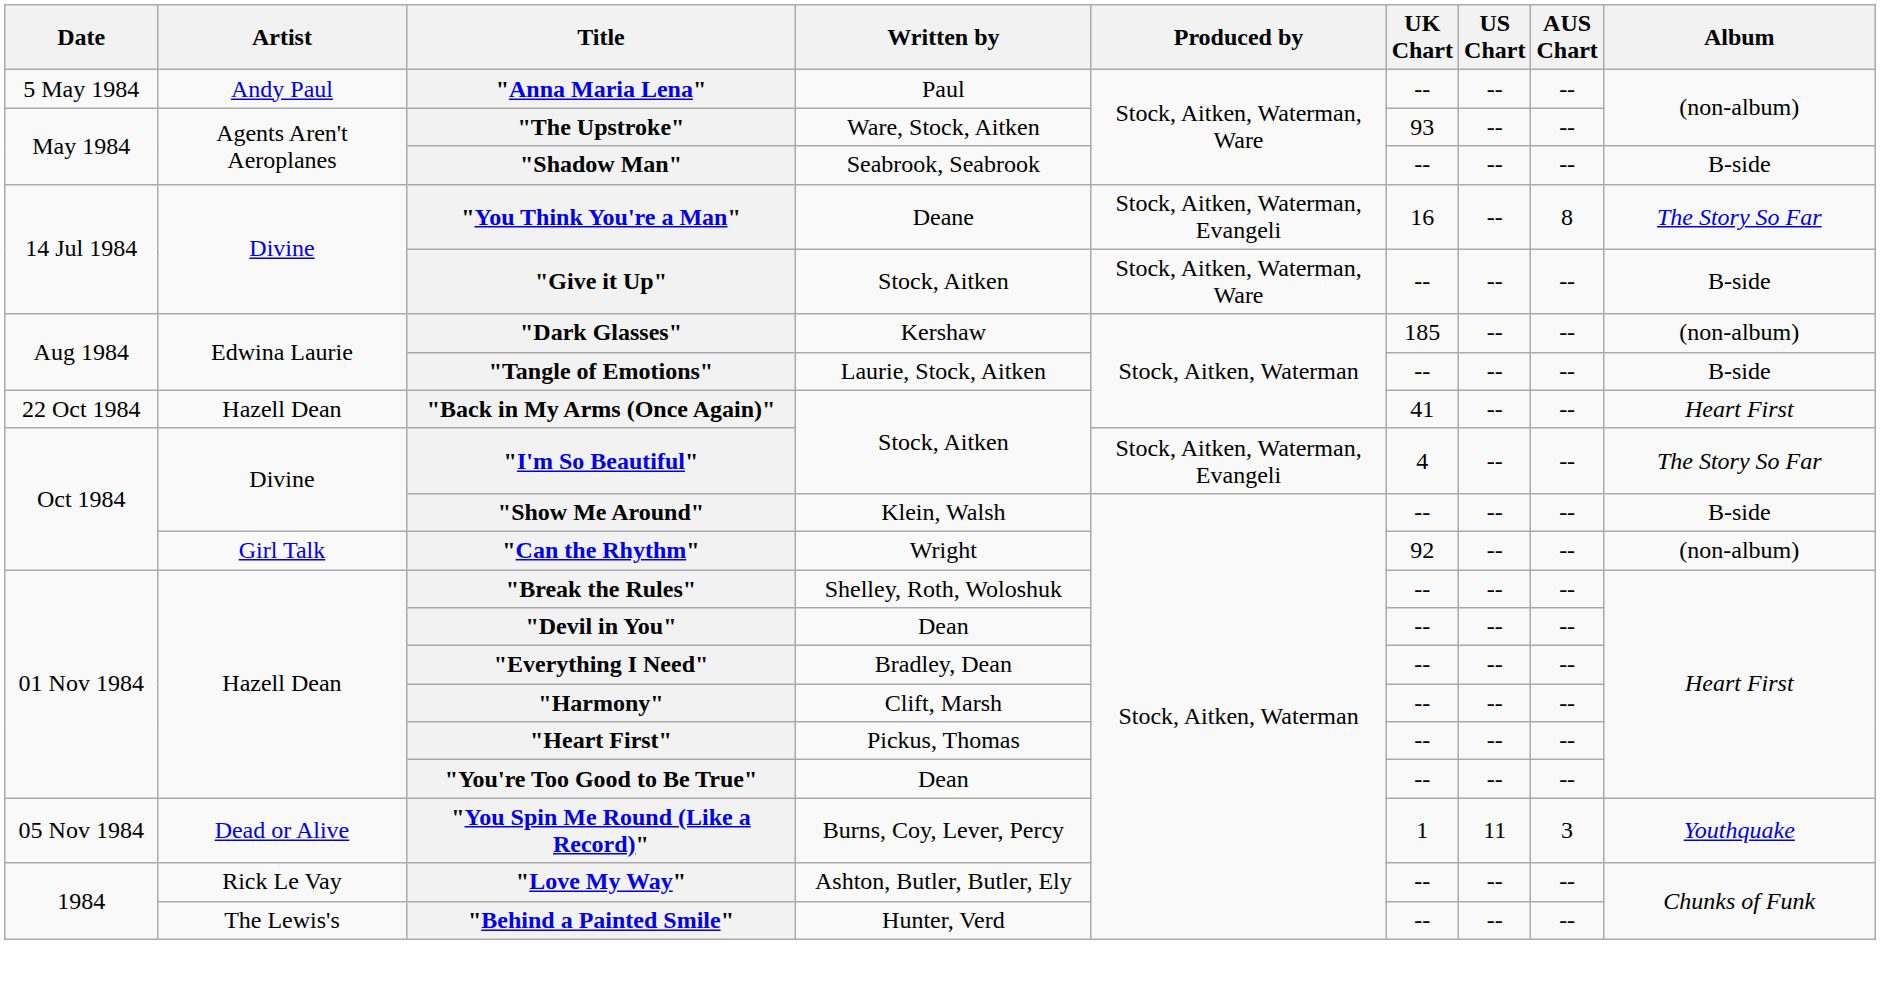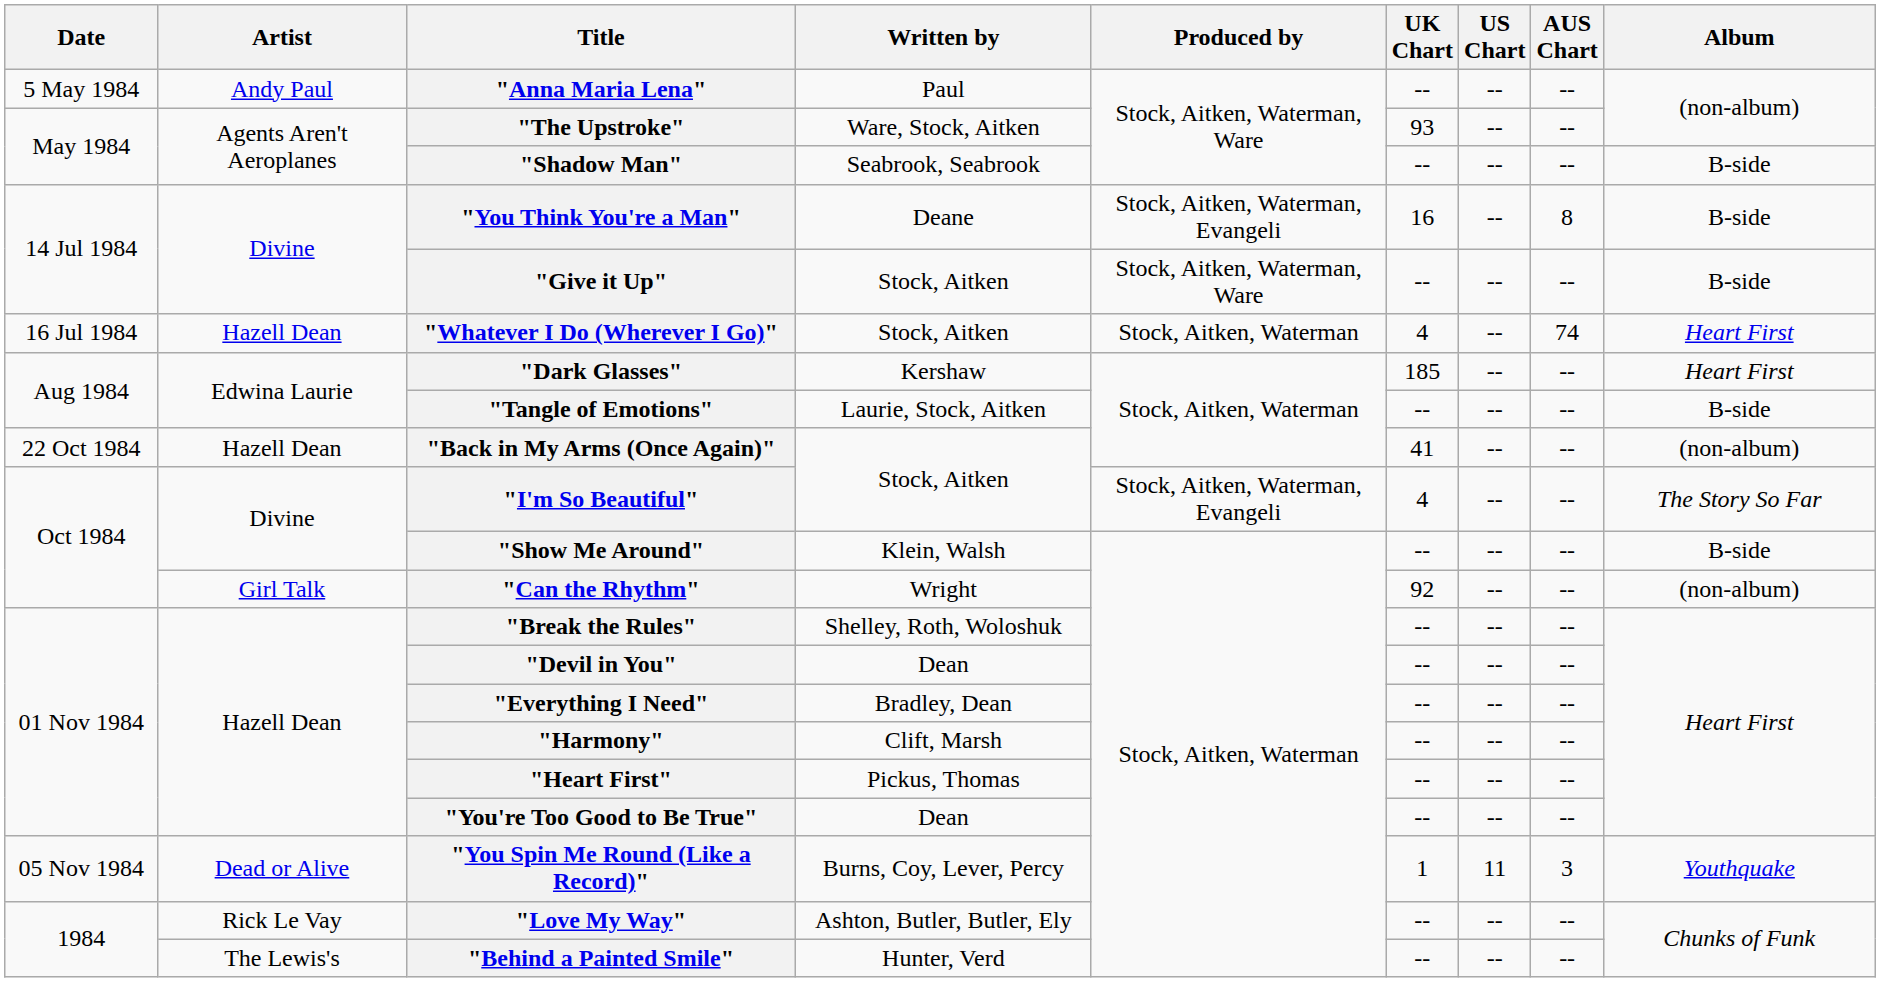(1739, 216) The Story So Far -> (1739, 216) B-side
+ row: (601, 332)
(1739, 332) (non-album) -> (1739, 370) Heart First
(1739, 409) Heart First -> (1739, 447) (non-album)
